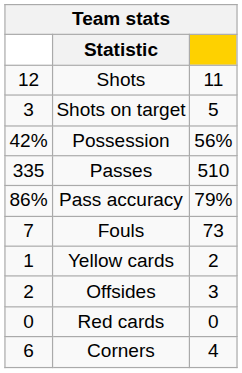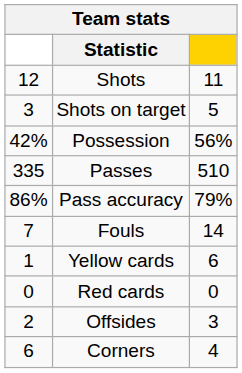(213, 230) 73 -> (213, 230) 14
(213, 261) 2 -> (213, 261) 6
rows swapped: (121, 321) <-> (121, 291)
